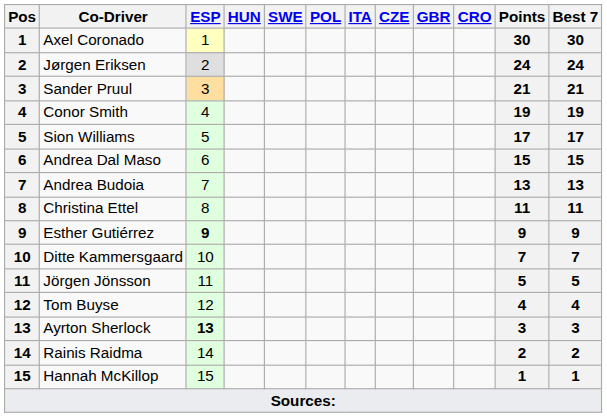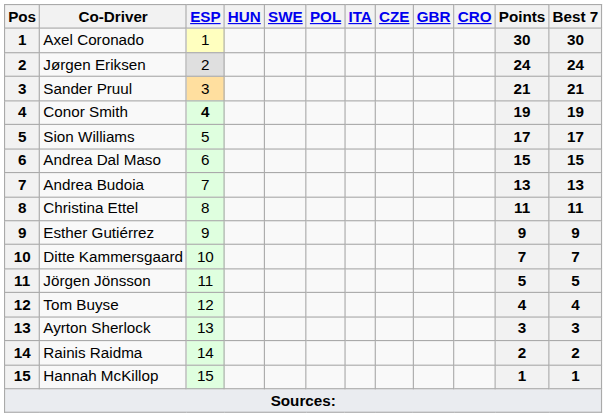(205, 112) normal -> (205, 112) bold
(205, 232) bold -> (205, 232) normal
(205, 328) bold -> (205, 328) normal
